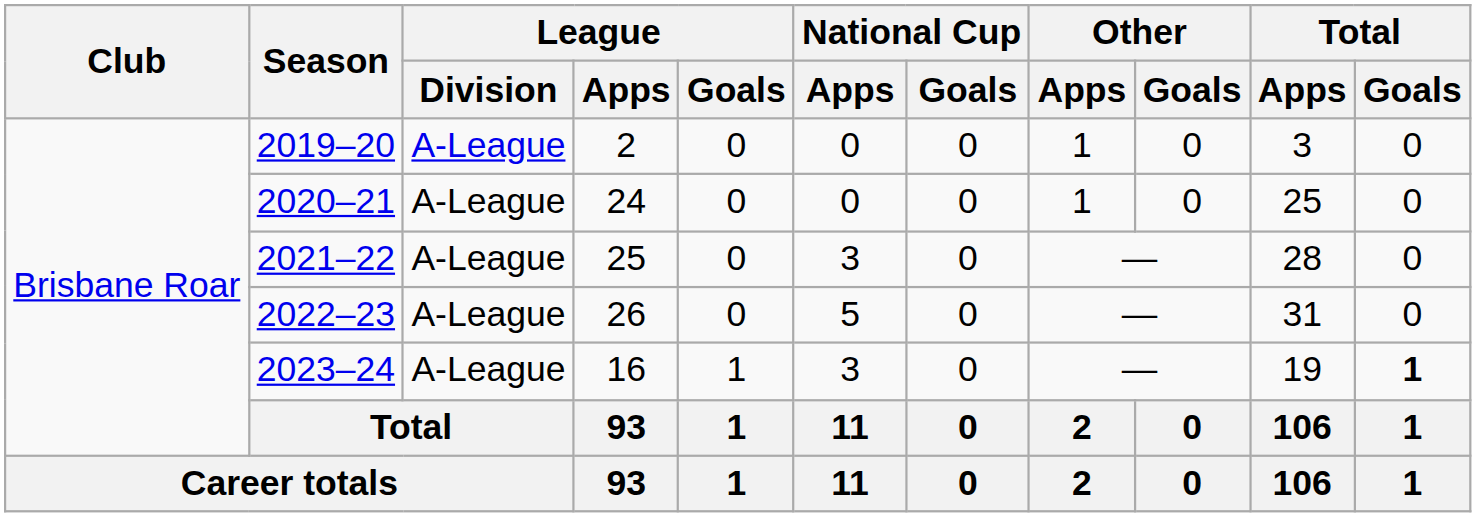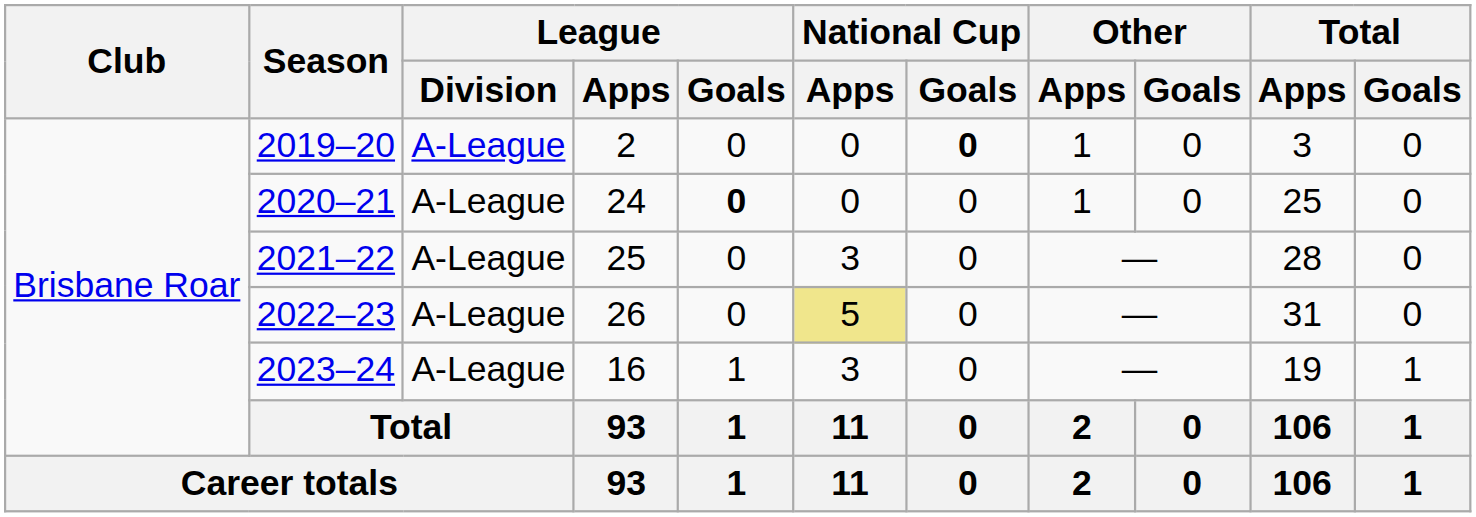(968, 145) normal -> (968, 145) bold
(736, 201) normal -> (736, 201) bold
(850, 314) no background -> (850, 314) khaki background
(1412, 370) bold -> (1412, 370) normal
